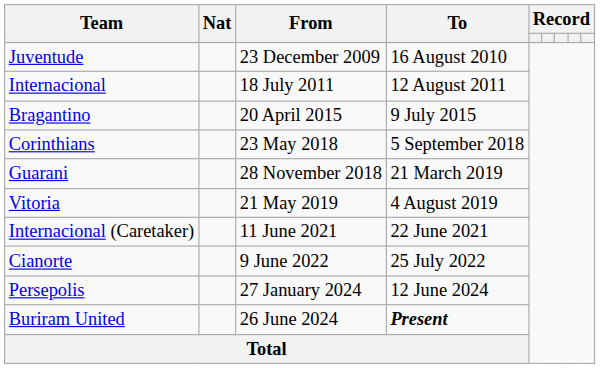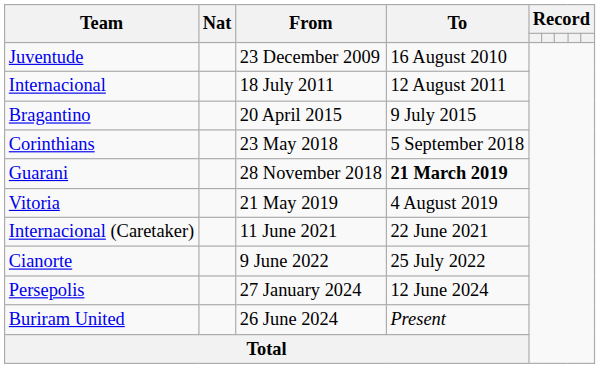(447, 173) normal -> (449, 173) bold
(419, 319) bold -> (418, 319) normal
